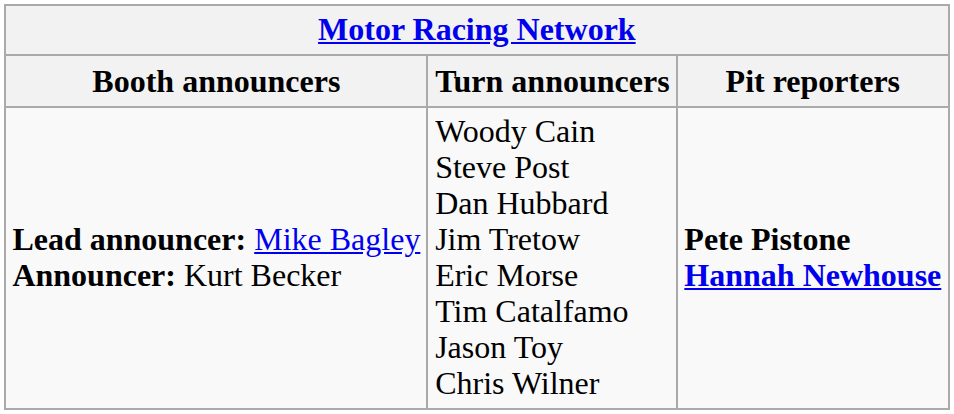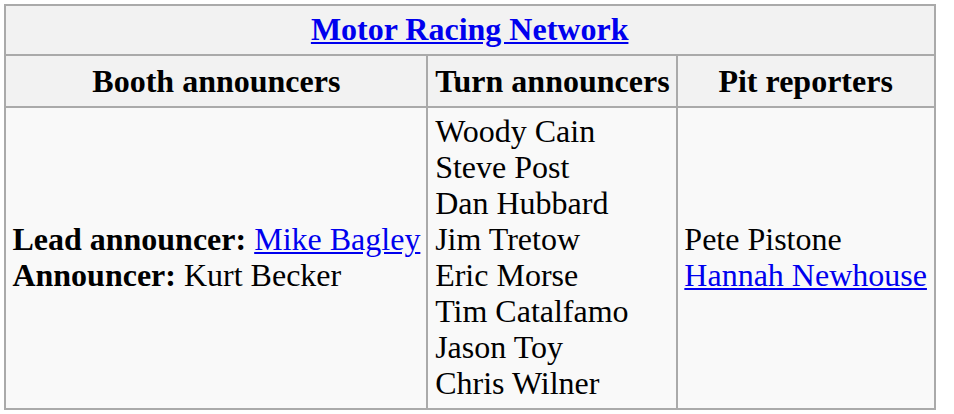(813, 257) bold -> (806, 257) normal
